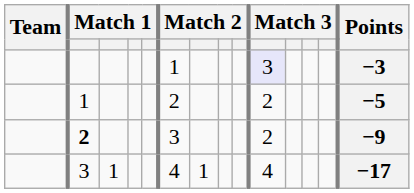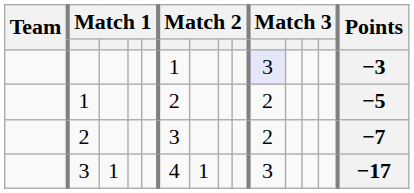(84, 136) bold -> (84, 136) normal
(374, 136) −9 -> (374, 136) −7
(267, 171) 4 -> (267, 171) 3
